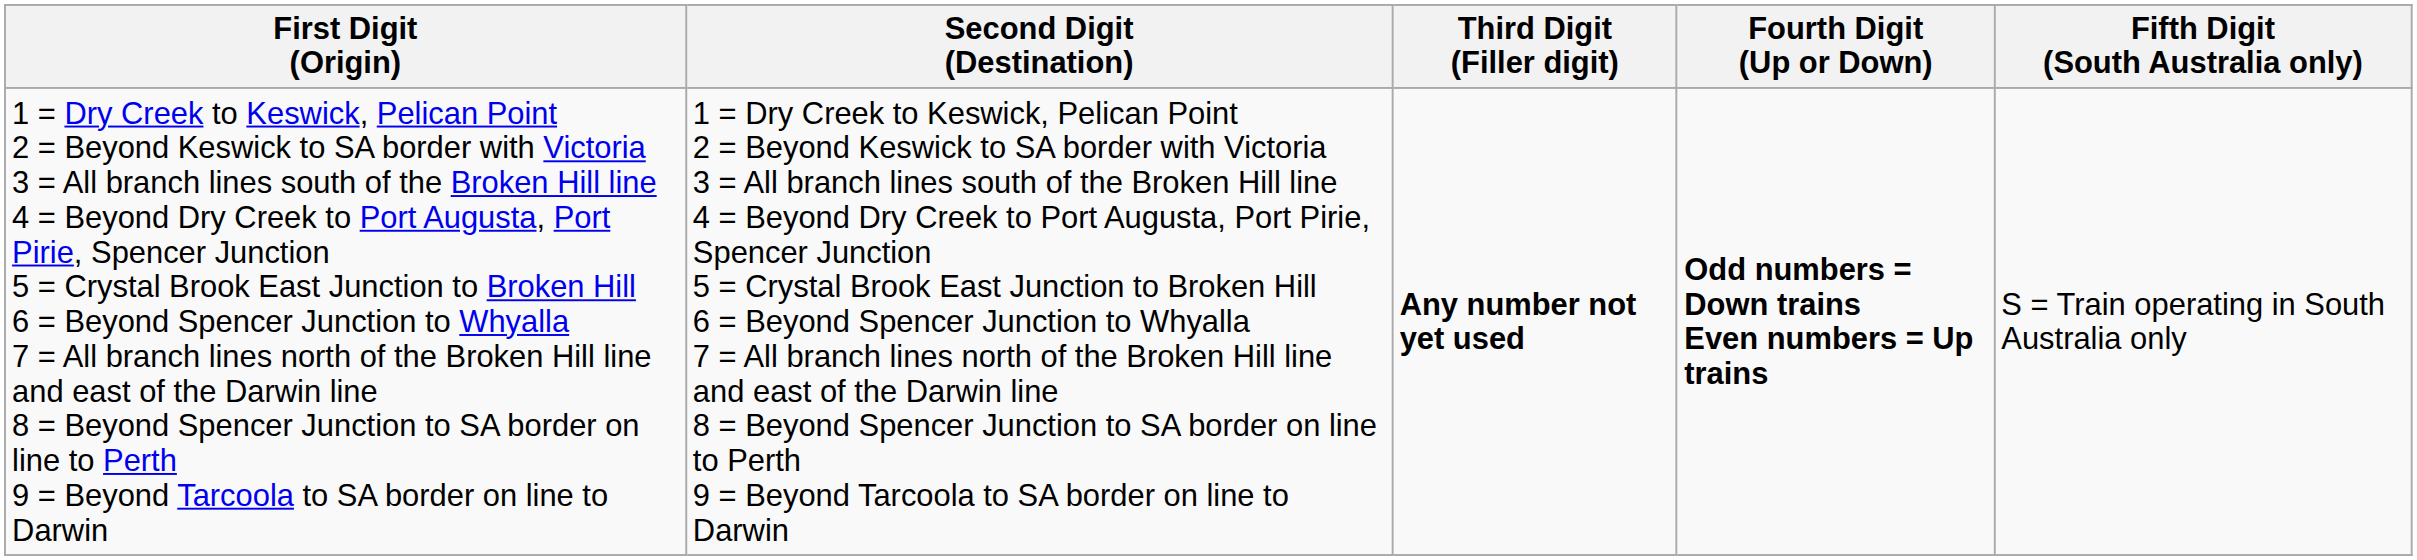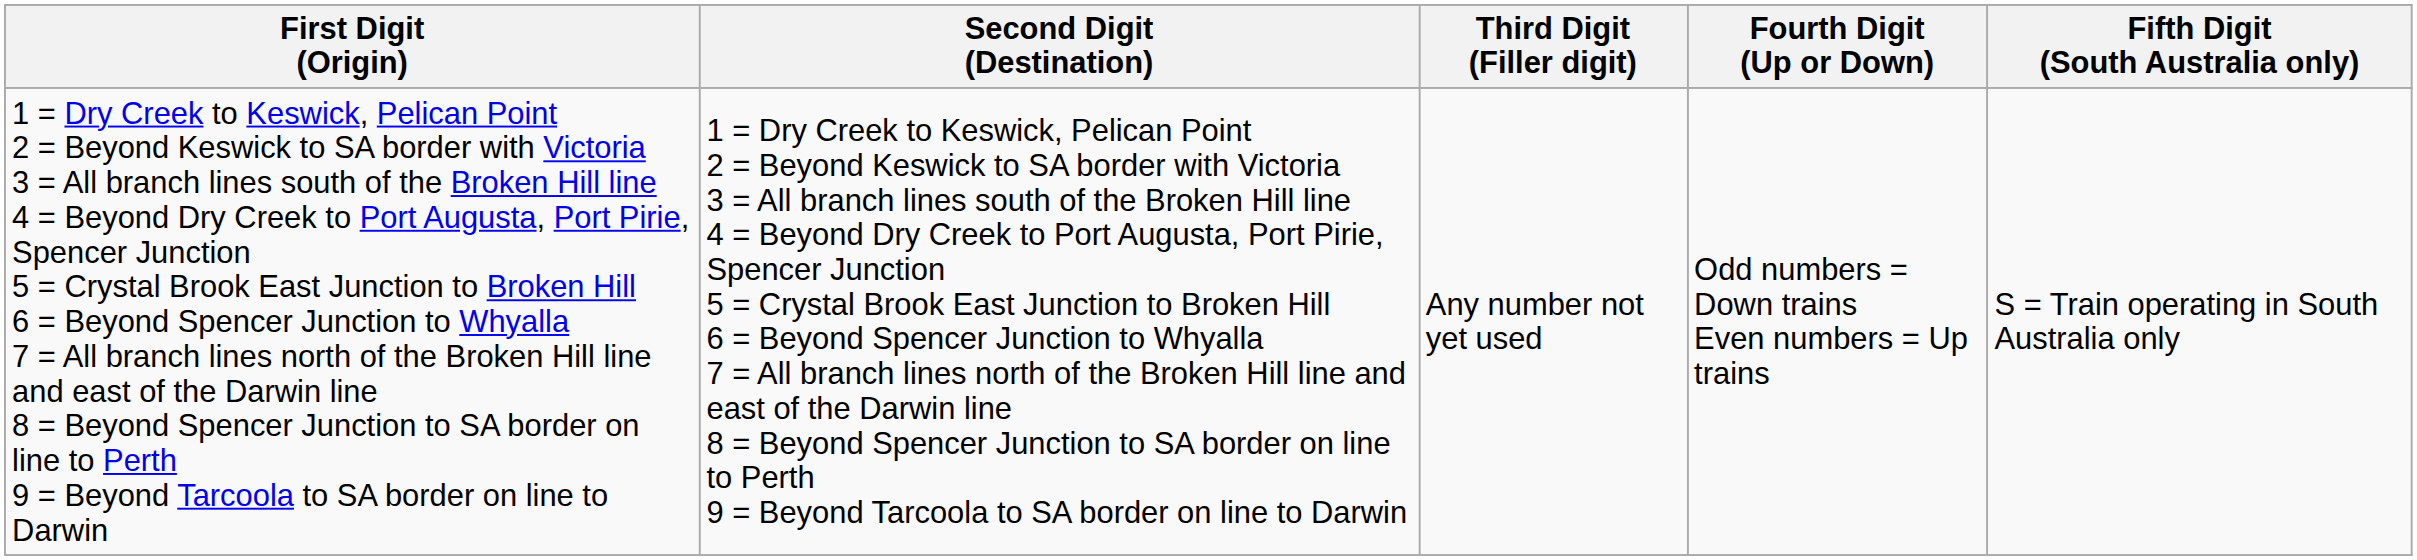(1518, 321) bold -> (1535, 321) normal
(1829, 321) bold -> (1831, 321) normal
